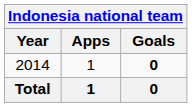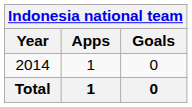(154, 65) bold -> (154, 65) normal
